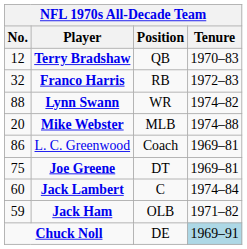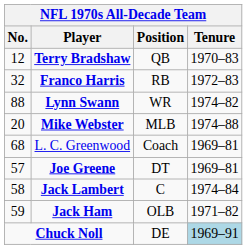(18, 146) 86 -> (18, 146) 68
(18, 168) 75 -> (18, 168) 57
(18, 189) 60 -> (18, 189) 58
